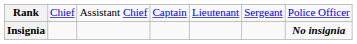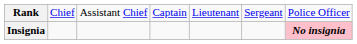(319, 30) no background -> (319, 30) pink background
